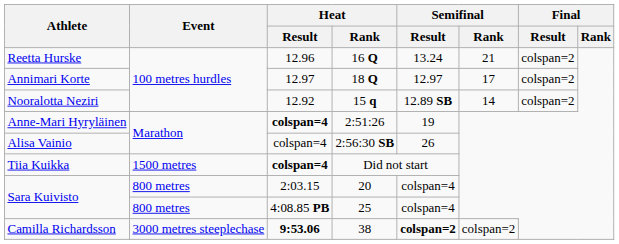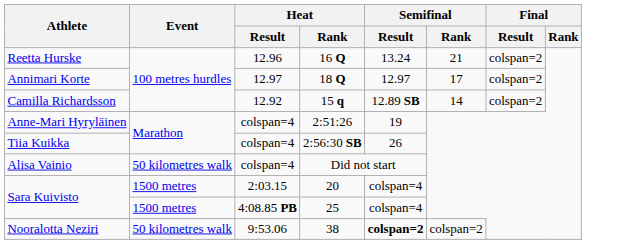(53, 101) Nooralotta Neziri -> (62, 101) Camilla Richardsson
(300, 122) bold -> (267, 122) normal
(40, 143) Alisa Vainio -> (38, 143) Tiia Kuikka
(38, 165) Tiia Kuikka -> (40, 165) Alisa Vainio
(164, 165) 1500 metres -> (182, 165) 50 kilometres walk
(300, 165) bold -> (267, 165) normal
(161, 186) 800 metres -> (164, 186) 1500 metres
(161, 207) 800 metres -> (164, 207) 1500 metres
(62, 229) Camilla Richardsson -> (53, 229) Nooralotta Neziri
(198, 229) 3000 metres steeplechase -> (182, 229) 50 kilometres walk
(300, 229) bold -> (267, 229) normal
